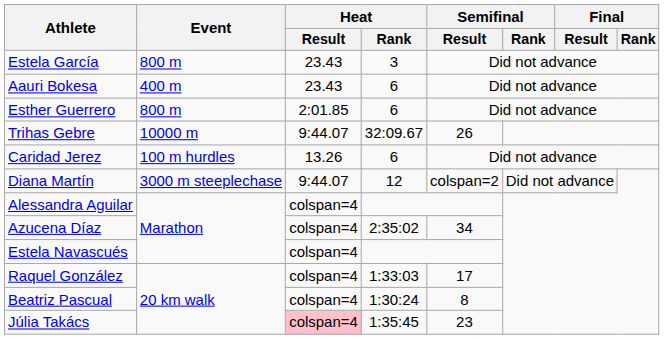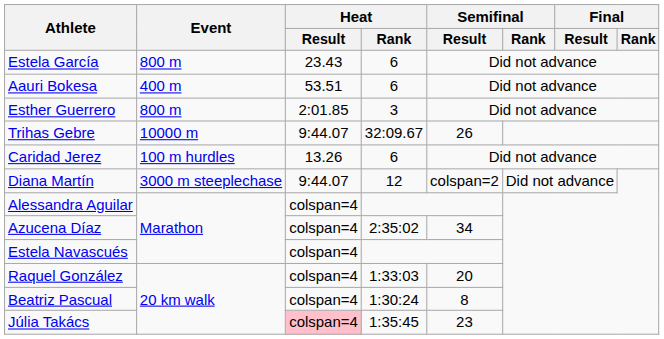(394, 63) 3 -> (394, 63) 6
(323, 86) 23.43 -> (323, 86) 53.51
(394, 110) 6 -> (394, 110) 3
(464, 276) 17 -> (464, 276) 20
